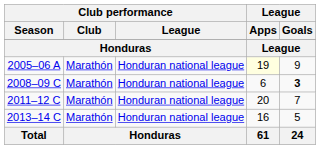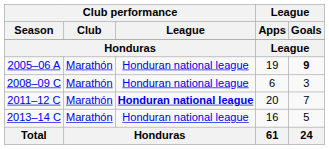(263, 65) lightyellow background -> (272, 65) no background
(297, 65) normal -> (306, 65) bold
(297, 83) bold -> (306, 83) normal
(181, 100) normal -> (186, 100) bold
